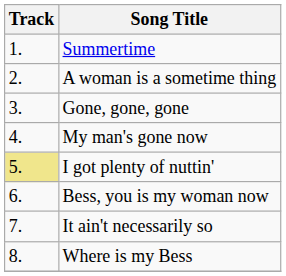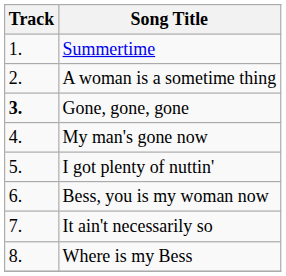(15, 108) normal -> (15, 108) bold
(15, 167) khaki background -> (15, 167) no background
